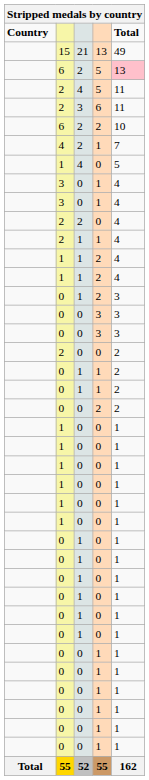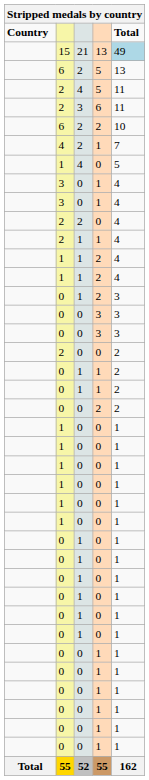(120, 51) no background -> (120, 51) lightblue background
(120, 70) pink background -> (120, 70) no background
